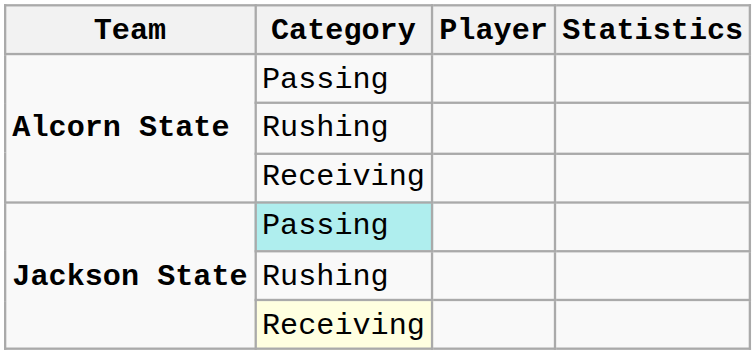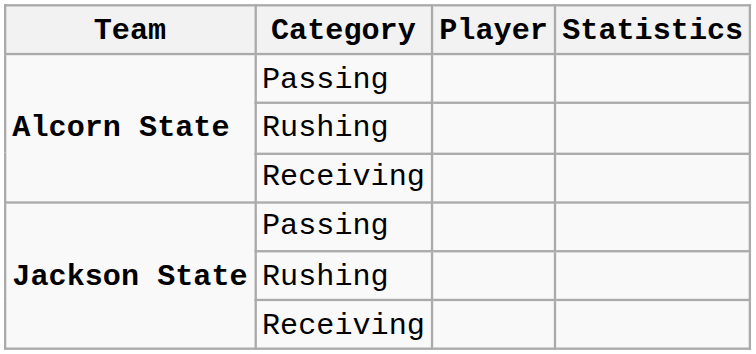(325, 227) paleturquoise background -> (325, 227) no background
(343, 325) lightyellow background -> (343, 325) no background
